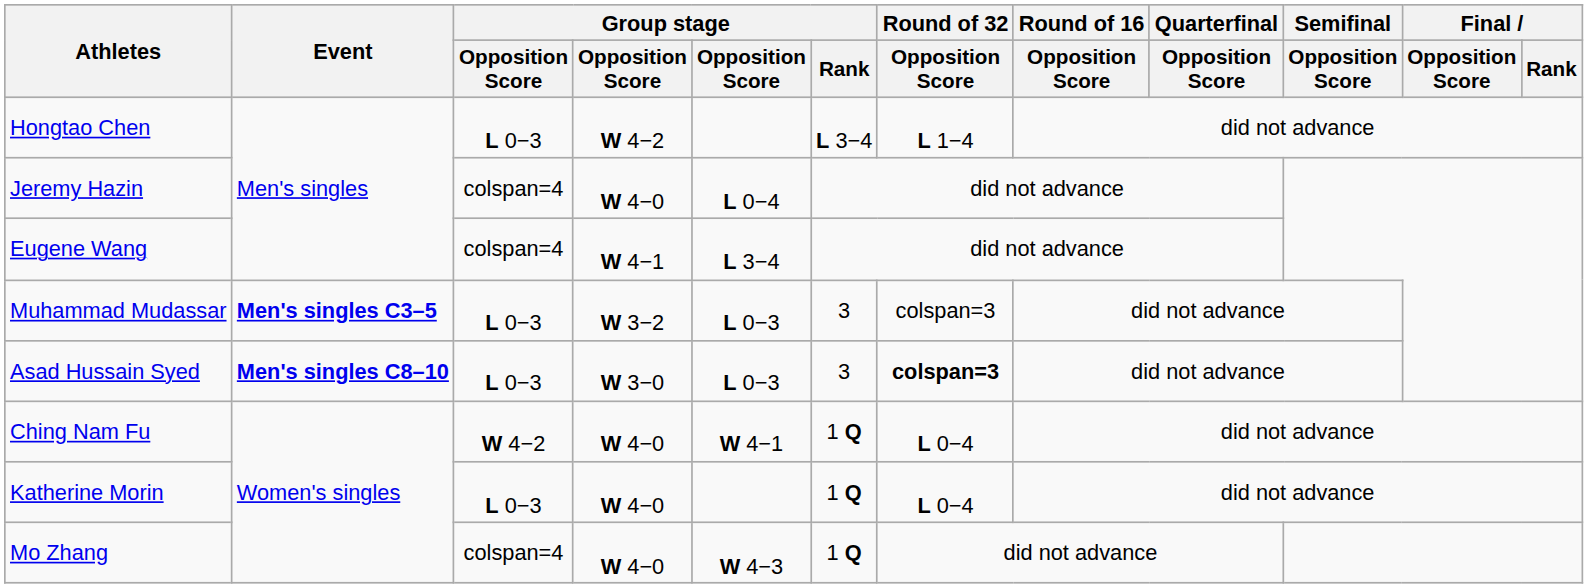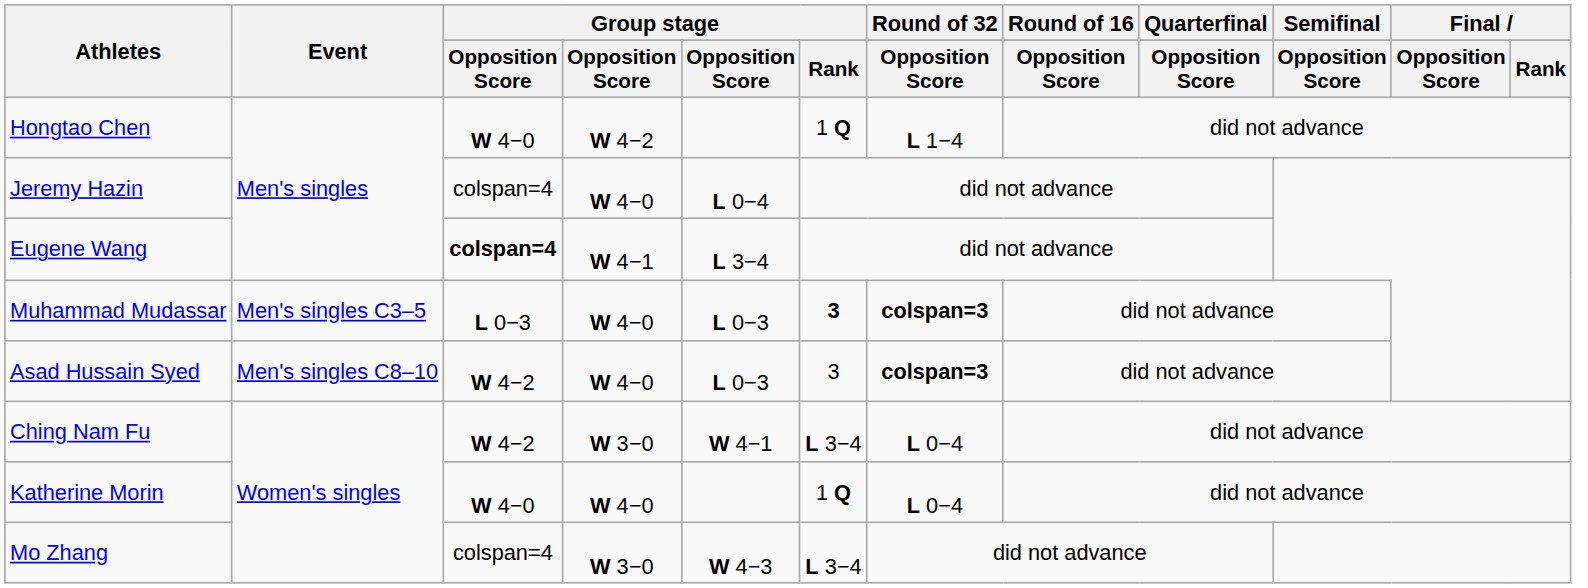(514, 140) L 0−3 -> (503, 140) W 4−0
(844, 140) L 3−4 -> (833, 128) 1 Q
(514, 249) normal -> (503, 249) bold
(337, 310) bold -> (331, 310) normal
(632, 322) W 3−2 -> (622, 322) W 4−0
(844, 310) normal -> (833, 310) bold
(946, 310) normal -> (935, 310) bold
(343, 371) bold -> (338, 371) normal
(514, 383) L 0−3 -> (503, 383) W 4−2
(632, 383) W 3−0 -> (622, 383) W 4−0
(632, 444) W 4−0 -> (622, 444) W 3−0
(844, 431) 1 Q -> (833, 444) L 3−4
(514, 505) L 0−3 -> (503, 505) W 4−0
(632, 565) W 4−0 -> (622, 565) W 3−0
(844, 553) 1 Q -> (833, 565) L 3−4
